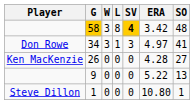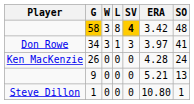(156, 44) 4.97 -> (156, 44) 3.97
(181, 60) 27 -> (181, 60) 24
(156, 76) 5.22 -> (156, 76) 5.21
